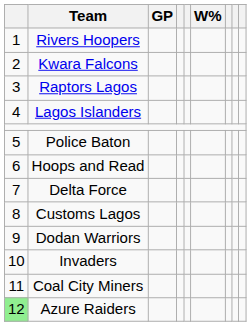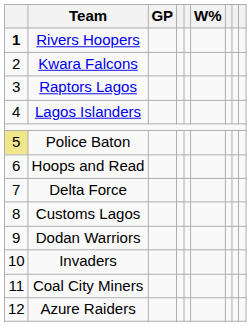(16, 40) normal -> (16, 40) bold
(16, 142) no background -> (16, 142) khaki background
(16, 309) lightgreen background -> (16, 309) no background
